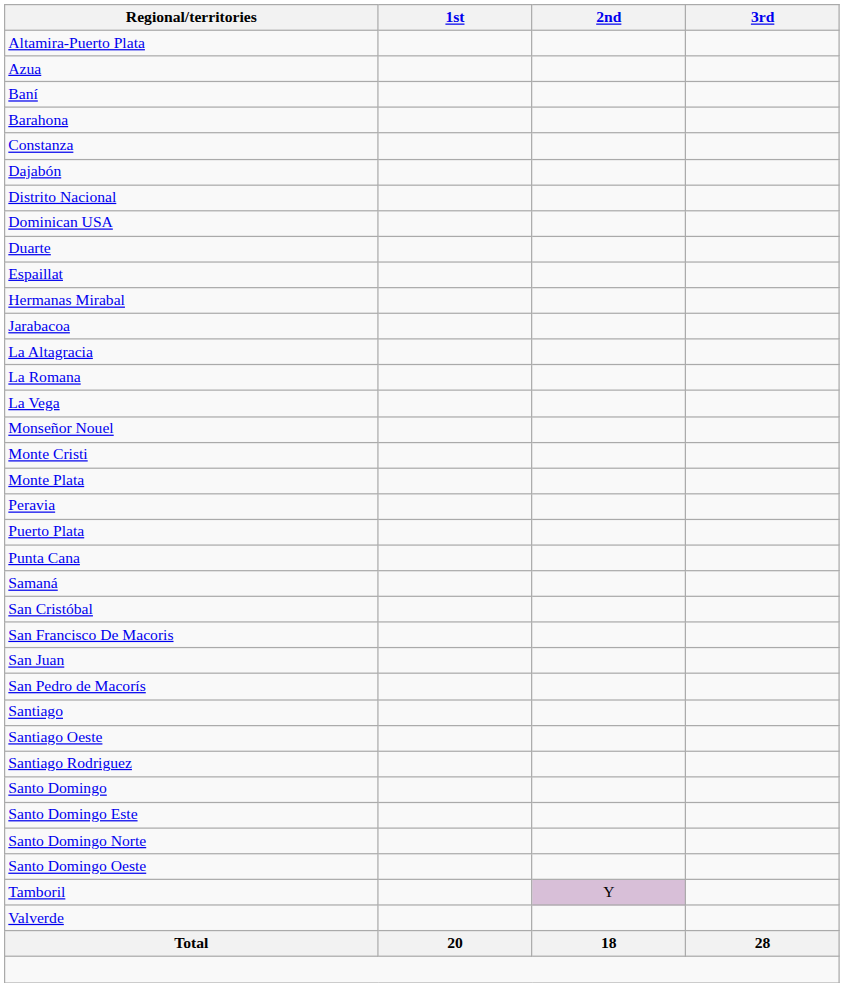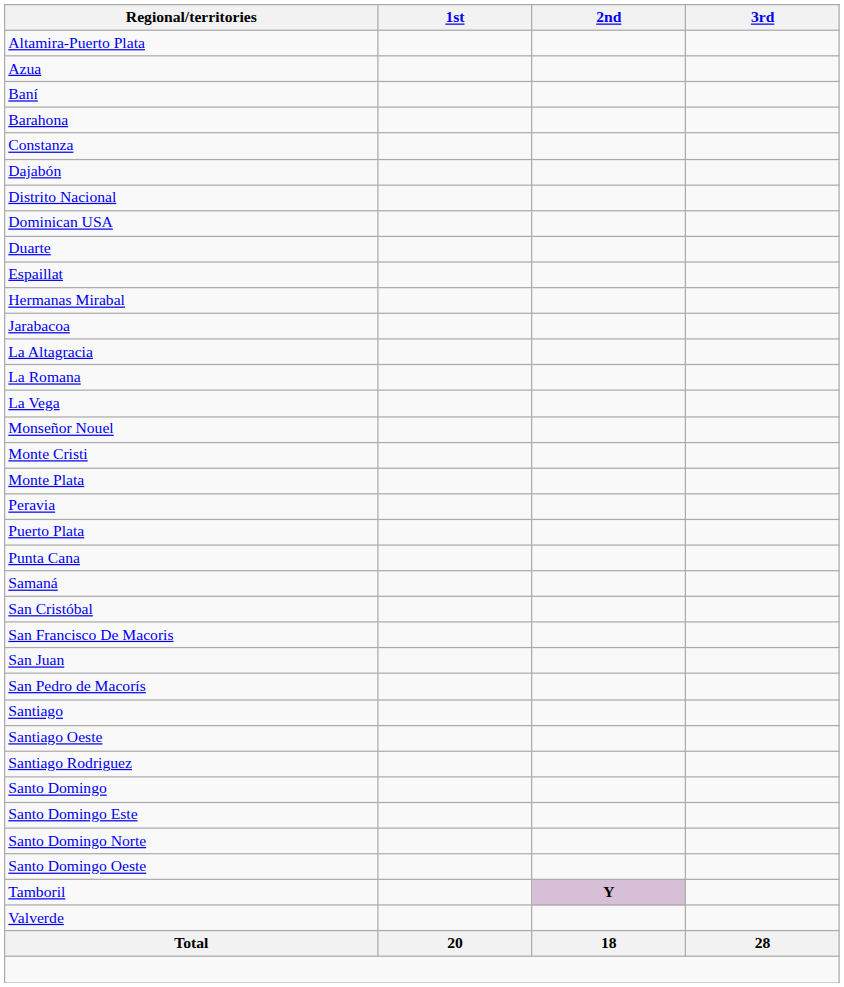(609, 892) normal -> (609, 892) bold
